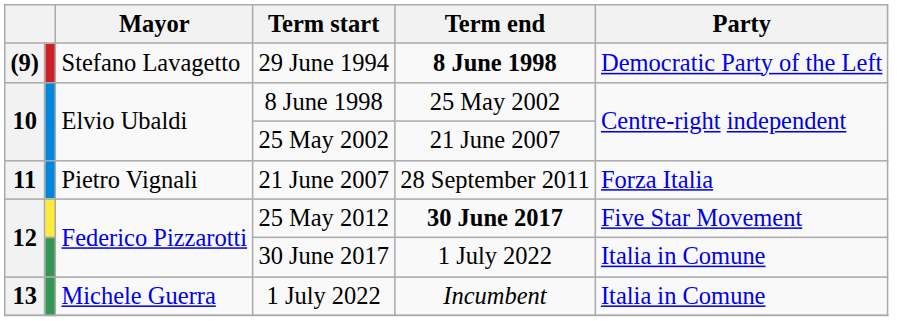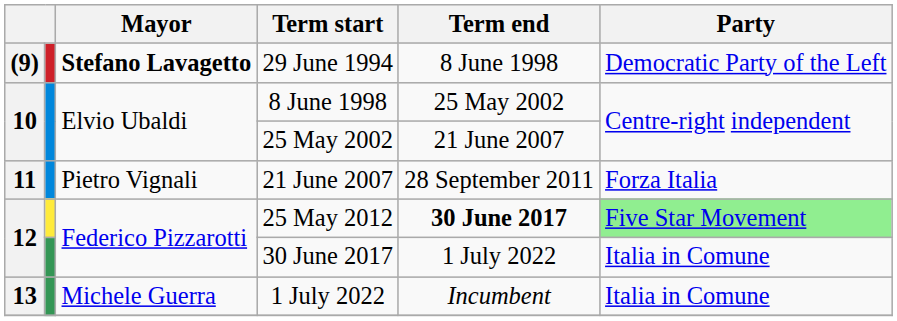(151, 62) normal -> (156, 62) bold
(495, 62) bold -> (499, 62) normal
(702, 218) no background -> (706, 218) lightgreen background
